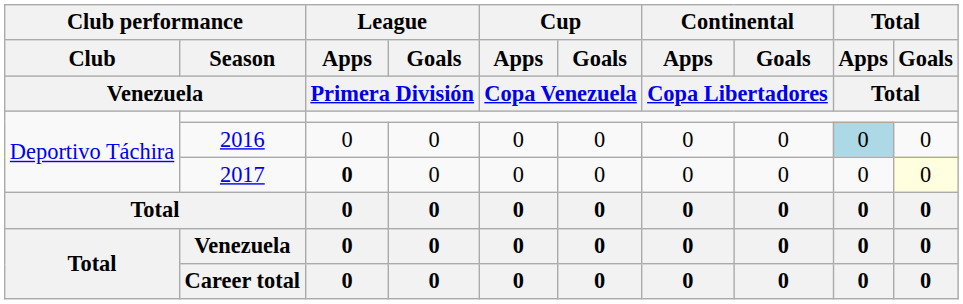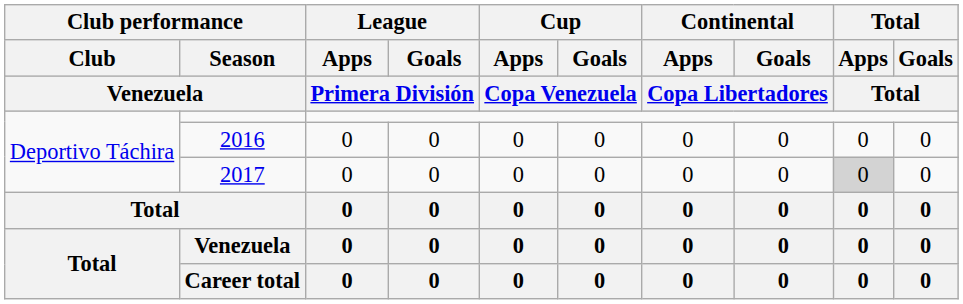(863, 139) lightblue background -> (863, 139) no background
(347, 174) bold -> (347, 174) normal
(863, 174) no background -> (863, 174) lightgrey background
(926, 174) lightyellow background -> (926, 174) no background
